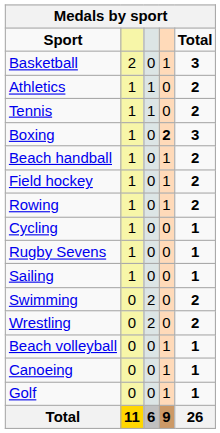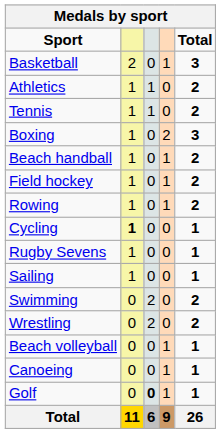(167, 134) bold -> (167, 134) normal
(132, 229) normal -> (132, 229) bold
(151, 394) normal -> (151, 394) bold
